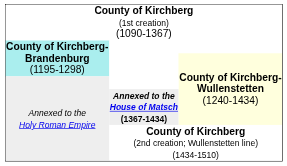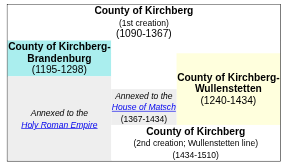(144, 107) bold -> (144, 107) normal
